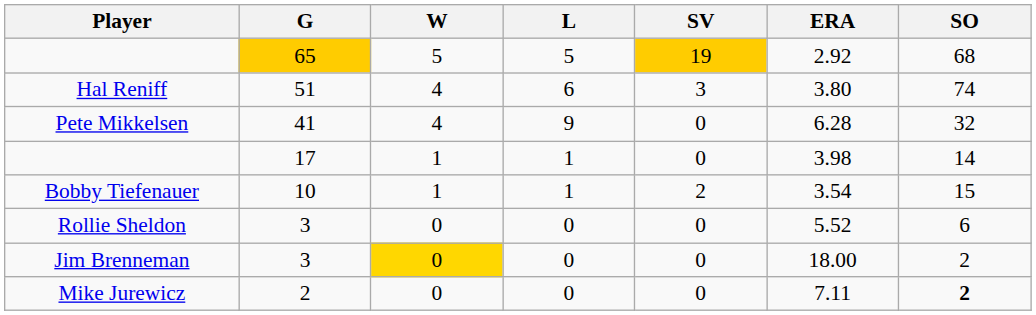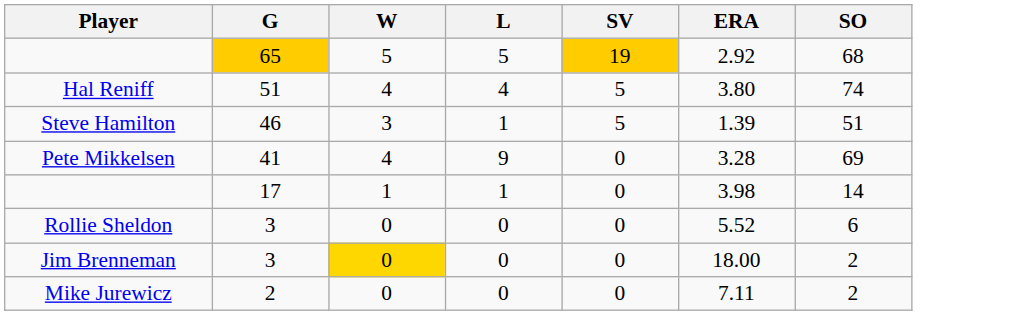(569, 89) 6 -> (503, 89) 4
(701, 89) 3 -> (620, 89) 5
+ row: (108, 123)
(833, 123) 6.28 -> (736, 157) 3.28
(965, 123) 32 -> (853, 157) 69
- row: (122, 191)
(965, 293) bold -> (853, 293) normal
